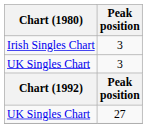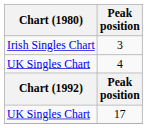(120, 63) 3 -> (120, 63) 4
(120, 114) 27 -> (120, 114) 17
